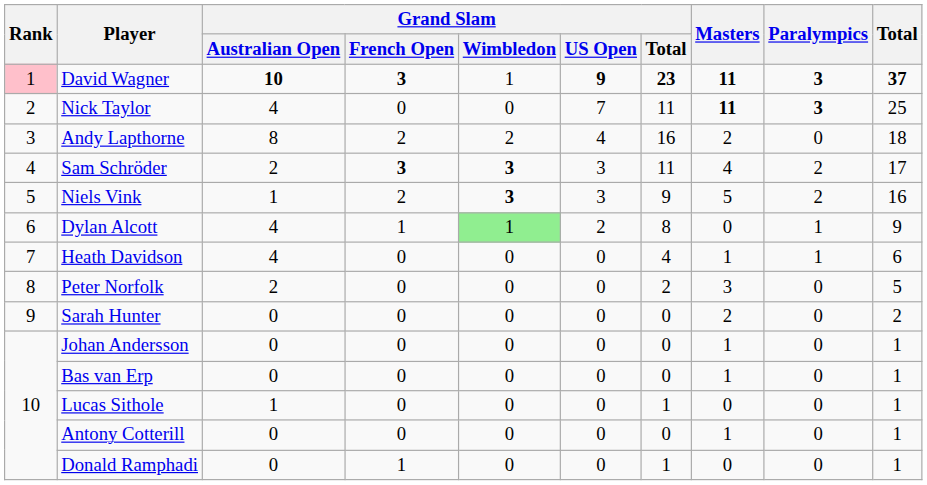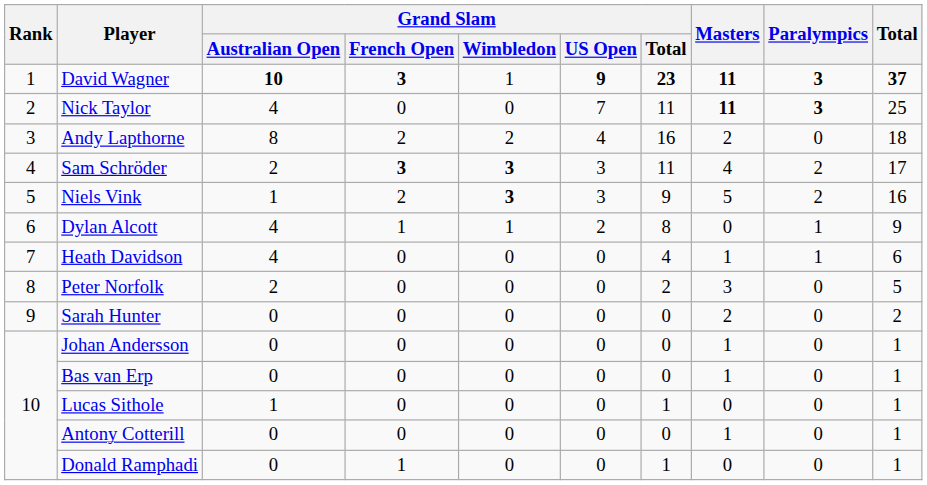(31, 78) pink background -> (31, 78) no background
(509, 227) lightgreen background -> (509, 227) no background
